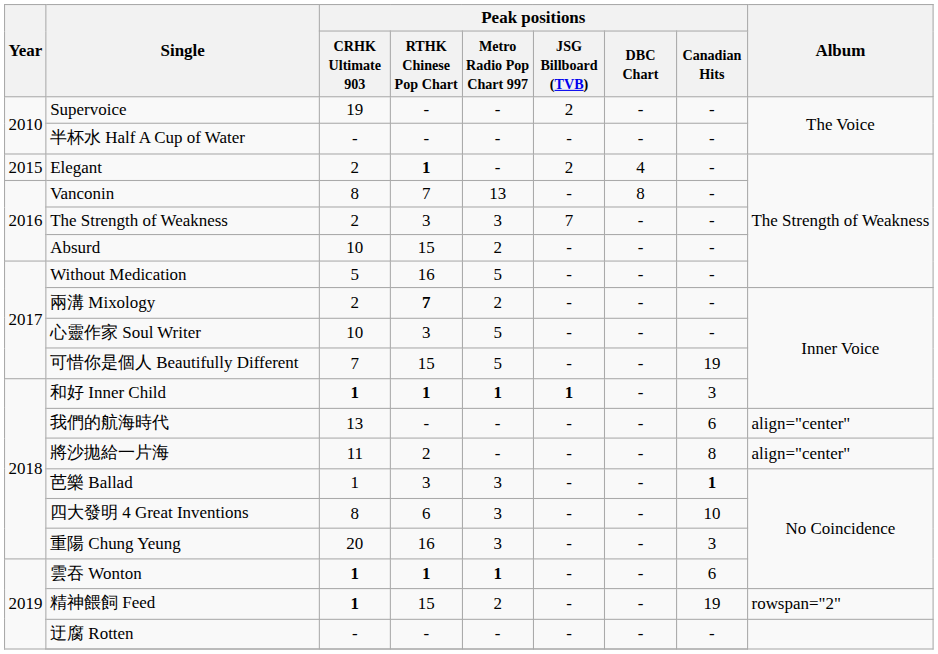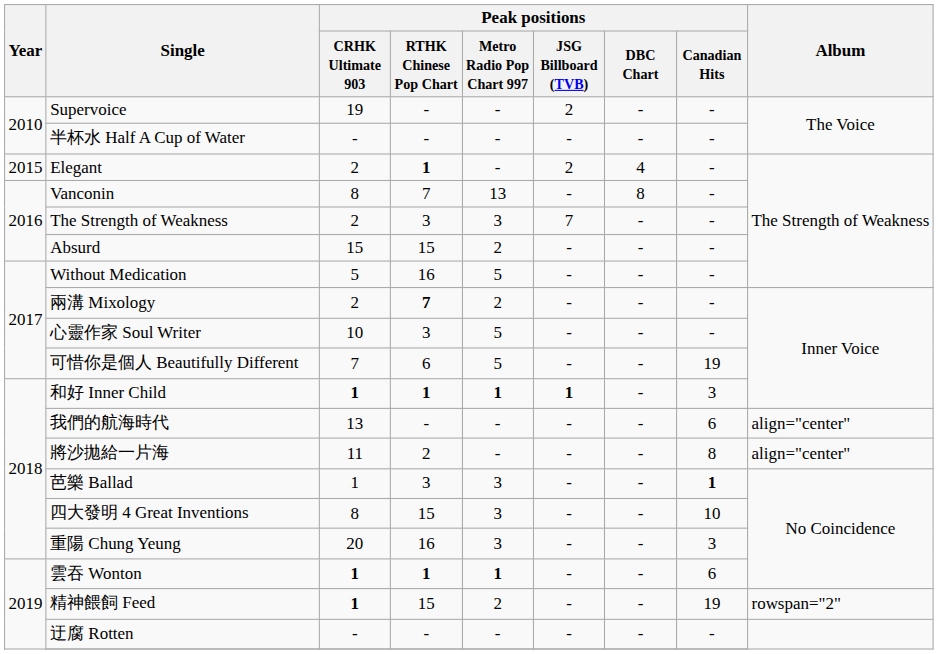(355, 247) 10 -> (355, 247) 15
(426, 363) 15 -> (426, 363) 6
(426, 513) 6 -> (426, 513) 15
